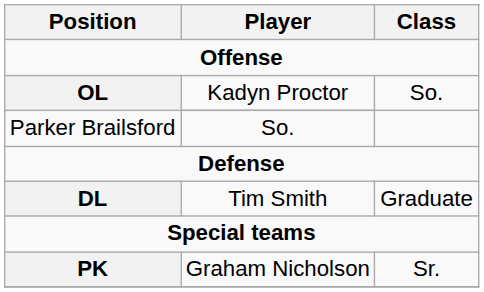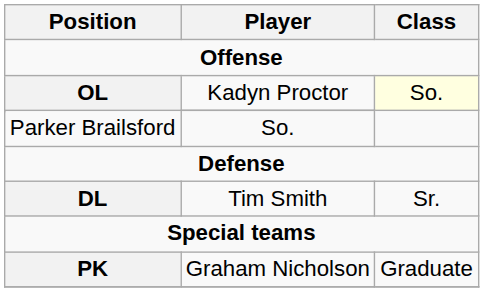(426, 92) no background -> (426, 92) lightyellow background
(426, 198) Graduate -> (426, 198) Sr.
(426, 269) Sr. -> (426, 269) Graduate
